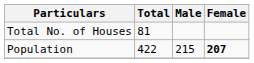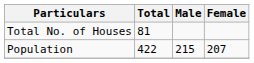(217, 49) bold -> (217, 49) normal
